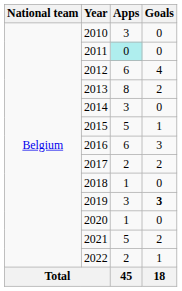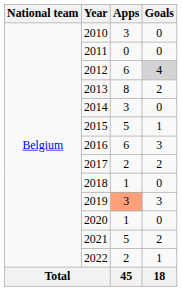(126, 51) paleturquoise background -> (126, 51) no background
(159, 70) no background -> (159, 70) lightgrey background
(126, 201) no background -> (126, 201) lightsalmon background
(159, 201) bold -> (159, 201) normal
